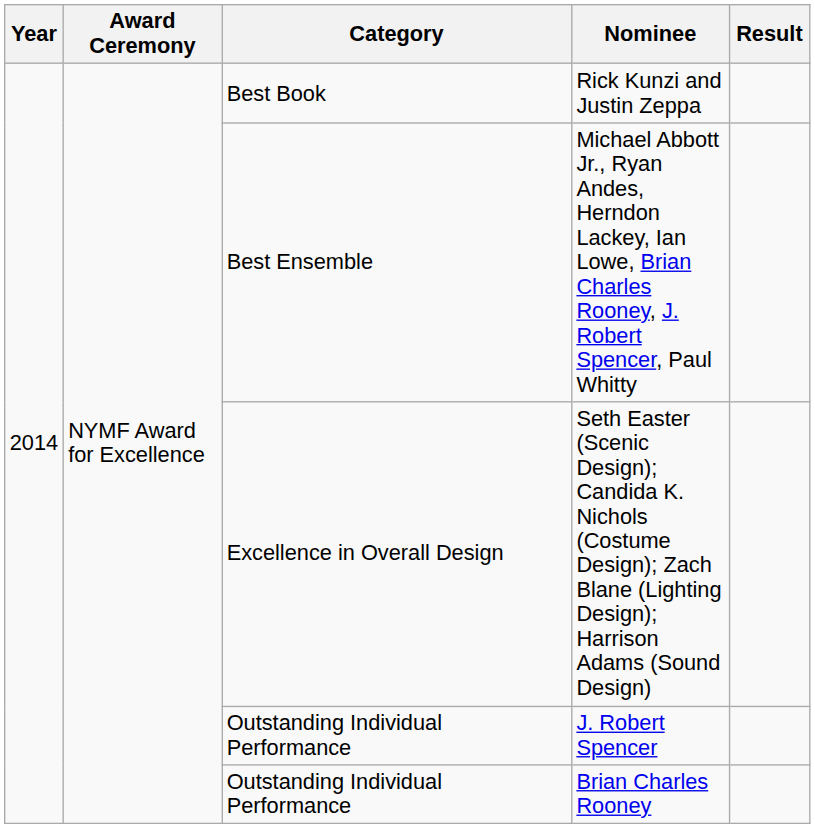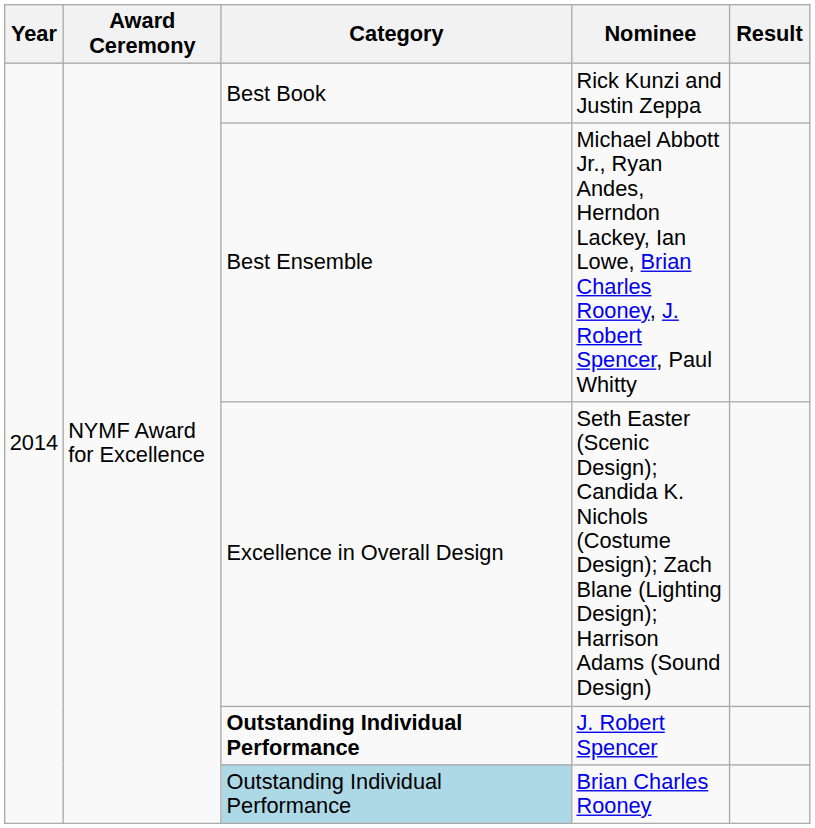(334, 735) normal -> (344, 735) bold
(334, 794) no background -> (334, 794) lightblue background
